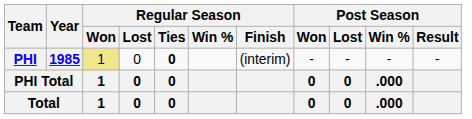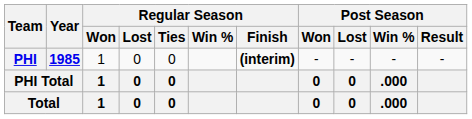(101, 59) khaki background -> (101, 59) no background
(172, 59) bold -> (172, 59) normal
(265, 59) normal -> (267, 59) bold
